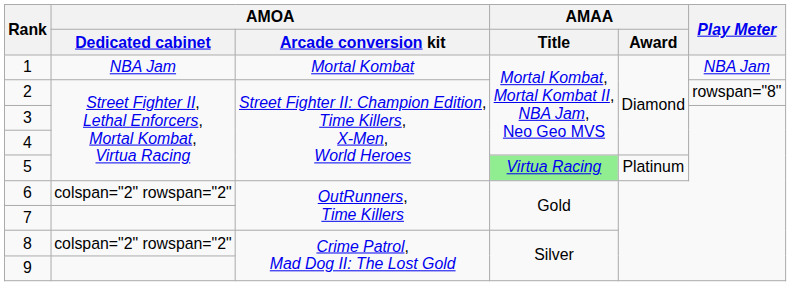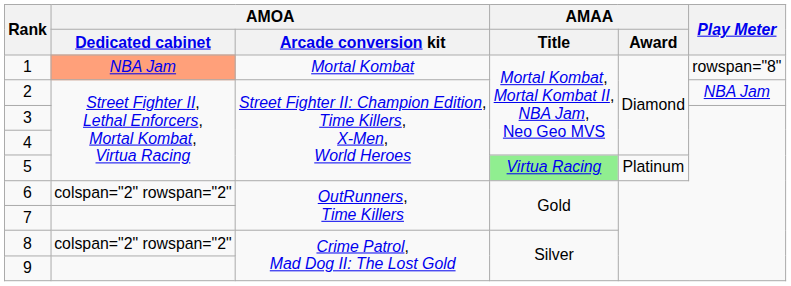(143, 67) no background -> (143, 67) lightsalmon background
(737, 67) NBA Jam -> (737, 67) rowspan="8"
(737, 92) rowspan="8" -> (737, 92) NBA Jam
